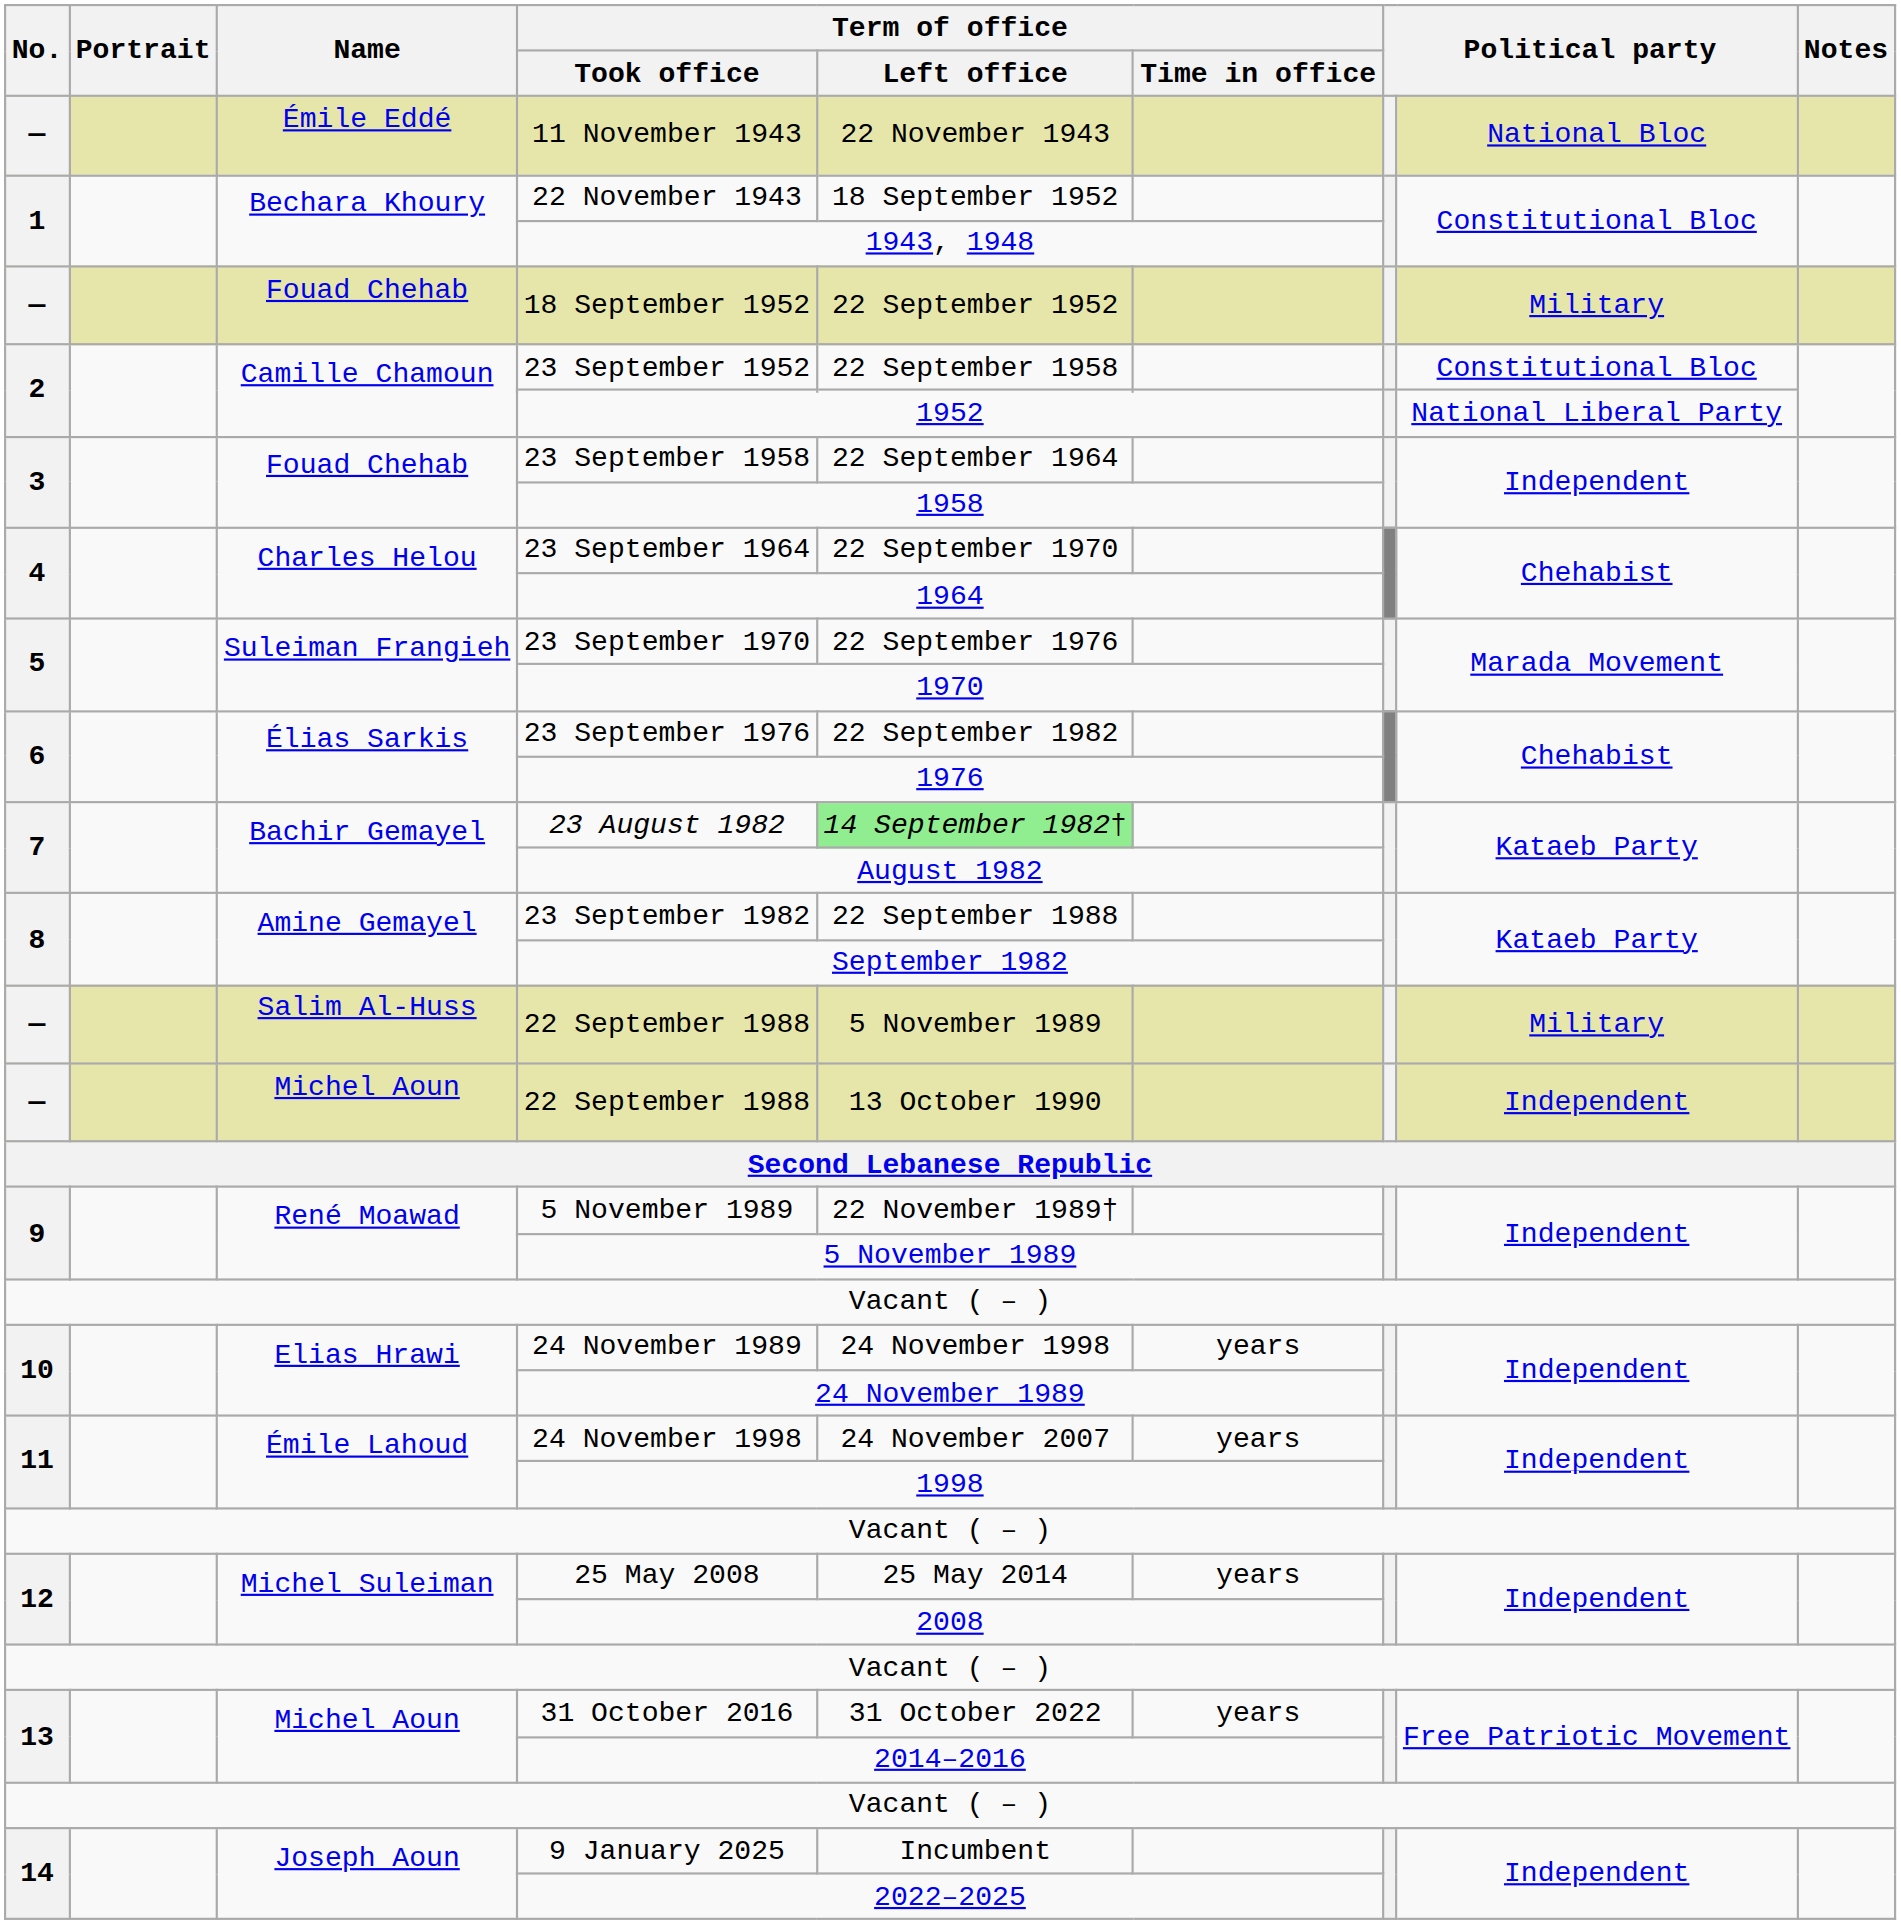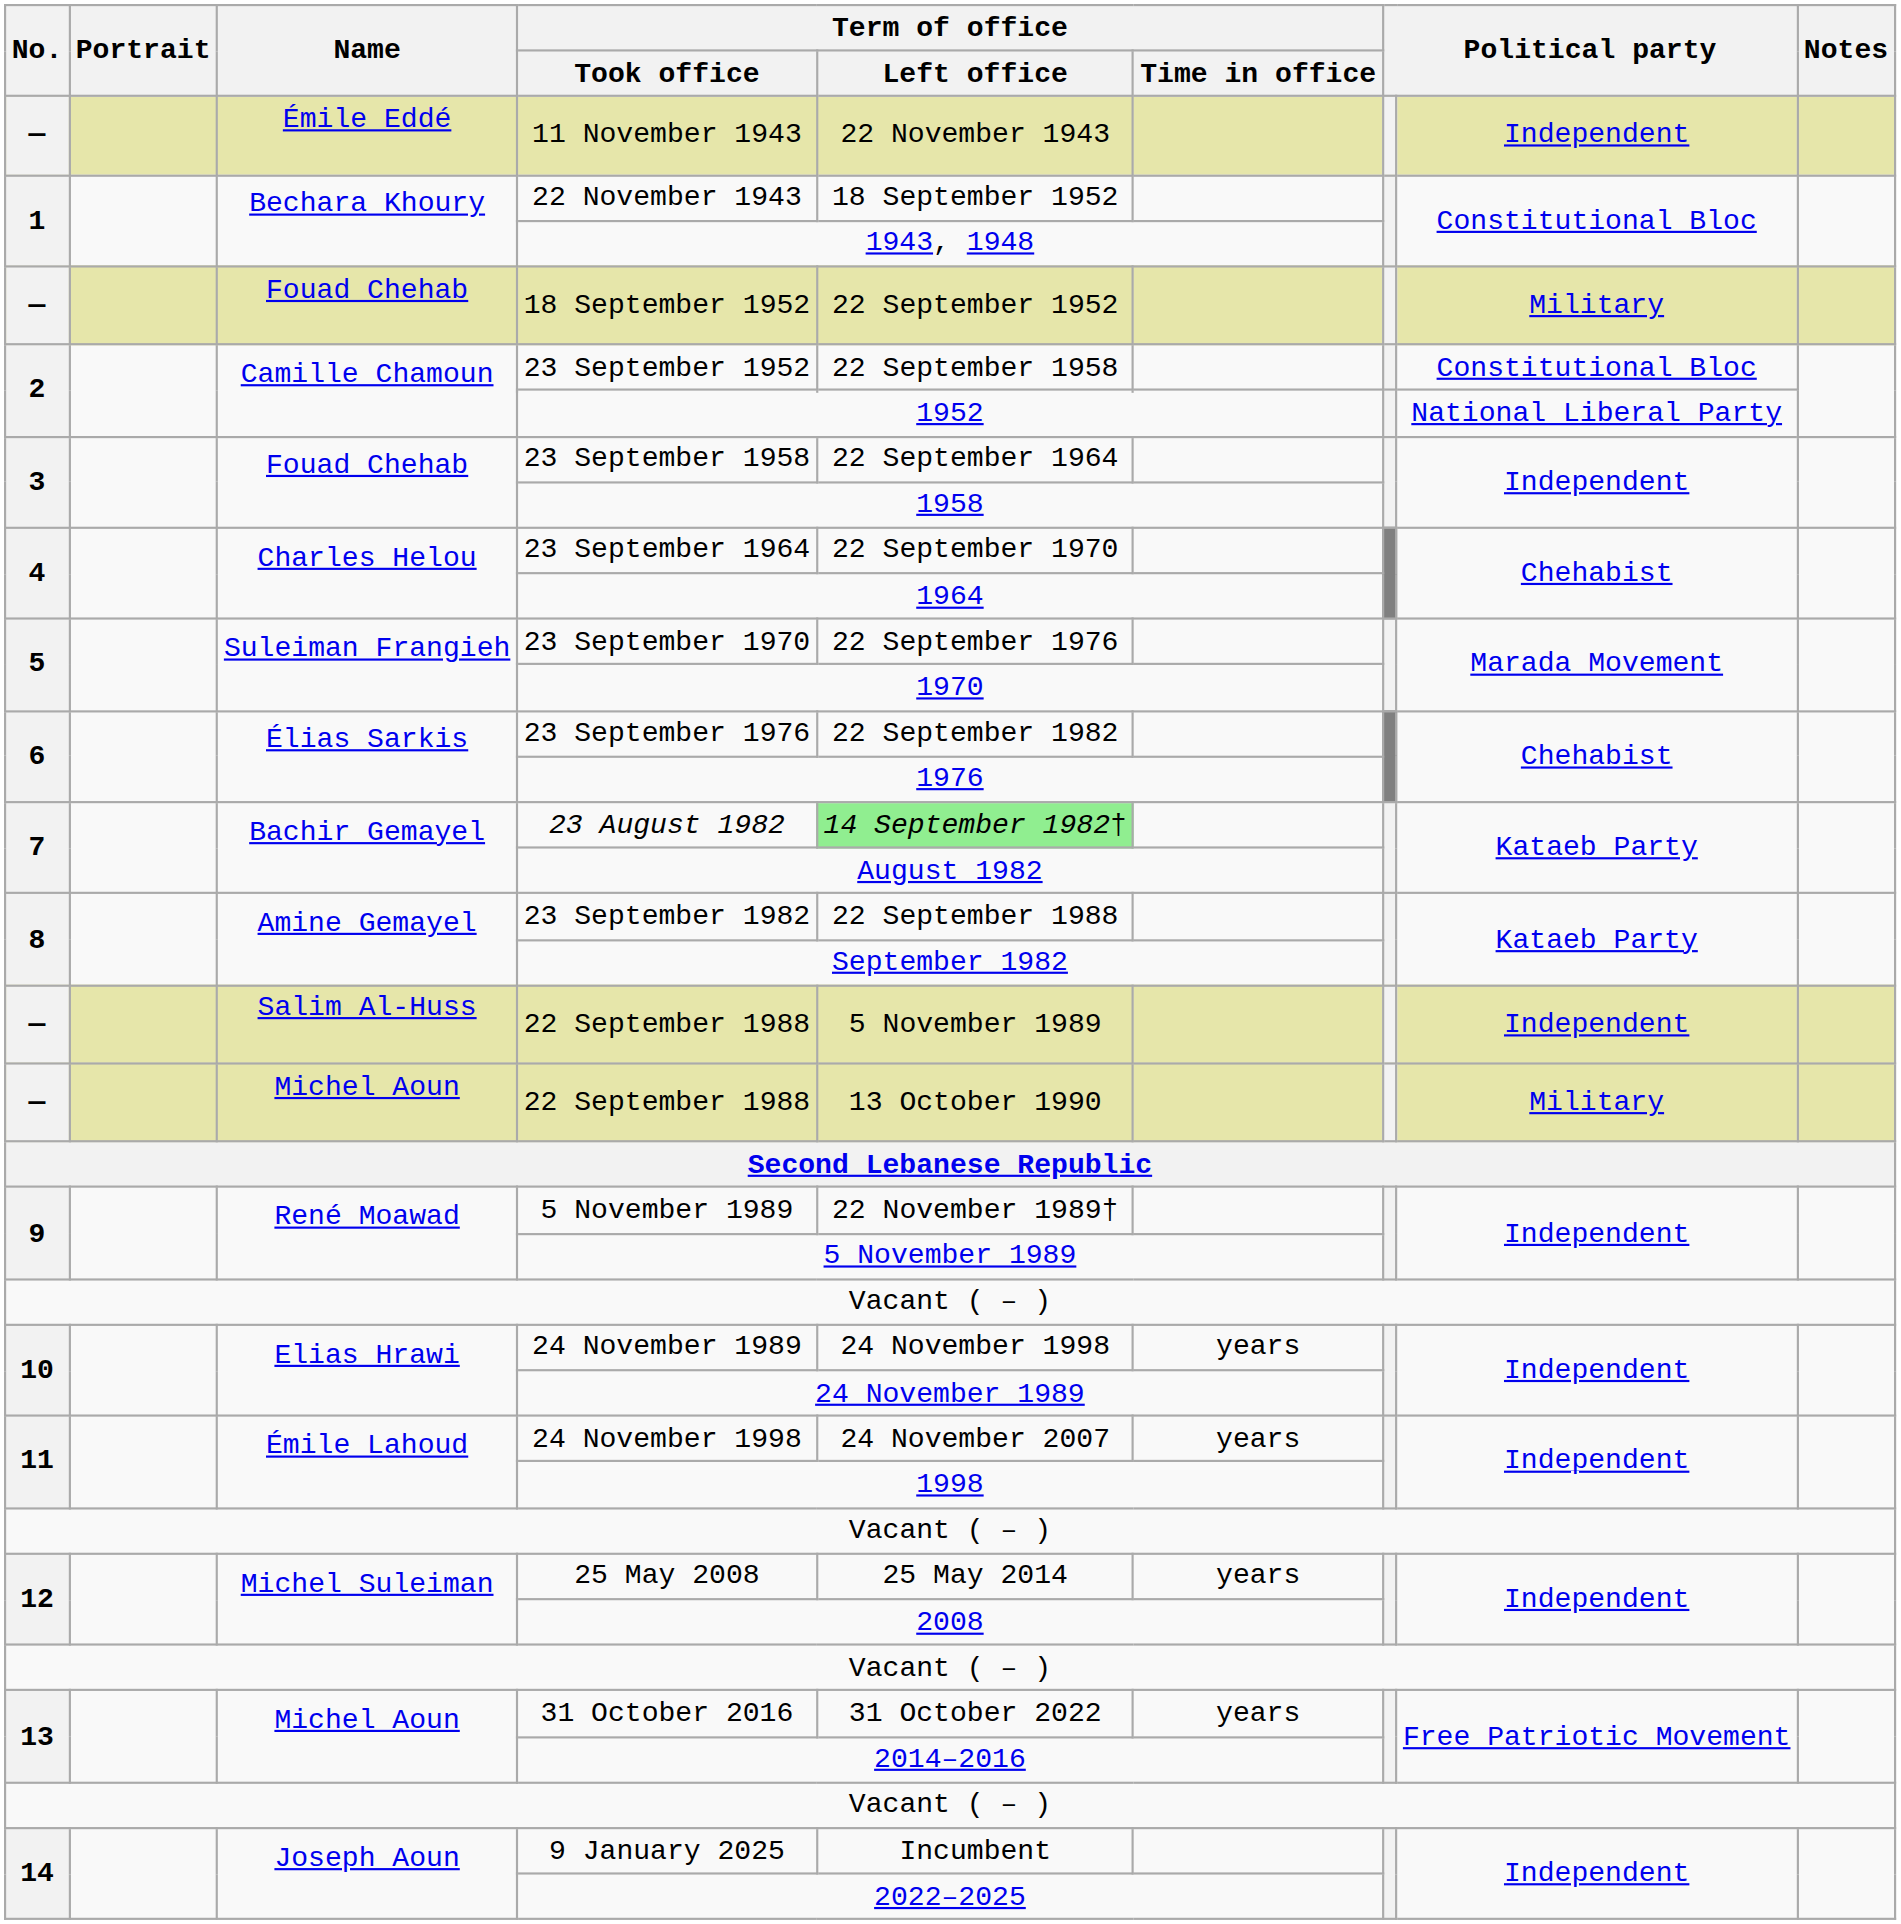(1597, 136) National Bloc -> (1597, 136) Independent
(1597, 1024) Military -> (1597, 1024) Independent
(1597, 1102) Independent -> (1597, 1102) Military
